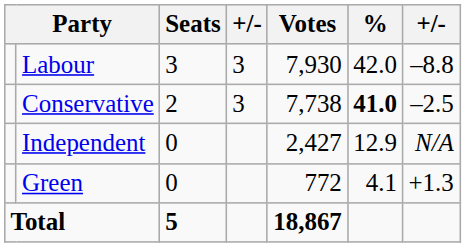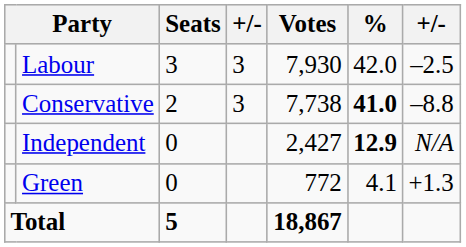(432, 63) –8.8 -> (432, 63) –2.5
(432, 103) –2.5 -> (432, 103) –8.8
(375, 143) normal -> (375, 143) bold
